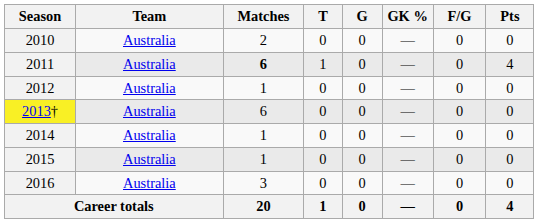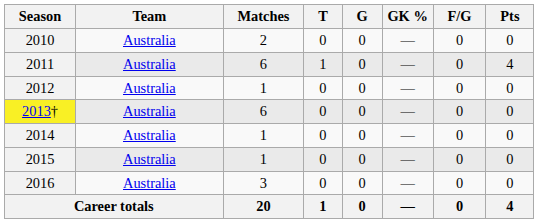(263, 64) bold -> (263, 64) normal
